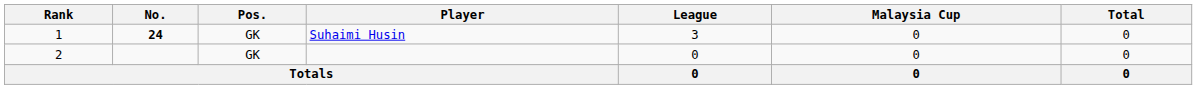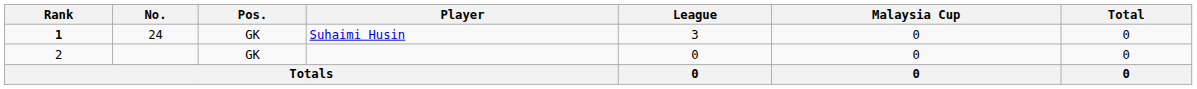(59, 34) normal -> (59, 34) bold
(156, 34) bold -> (156, 34) normal
